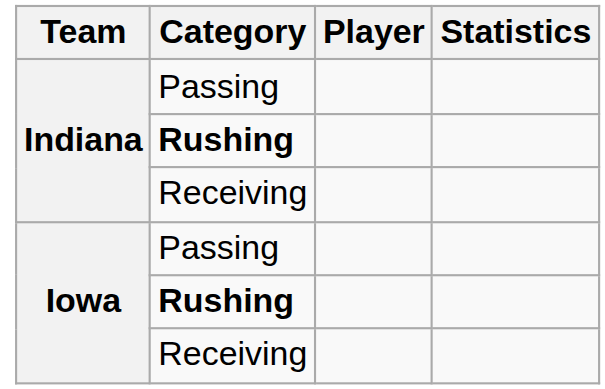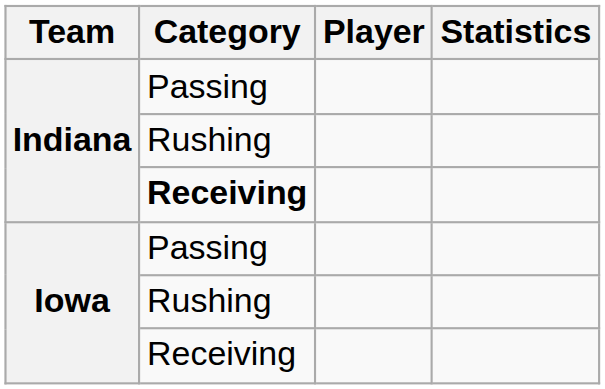(226, 139) bold -> (209, 139) normal
(233, 193) normal -> (227, 193) bold
(226, 301) bold -> (209, 301) normal
